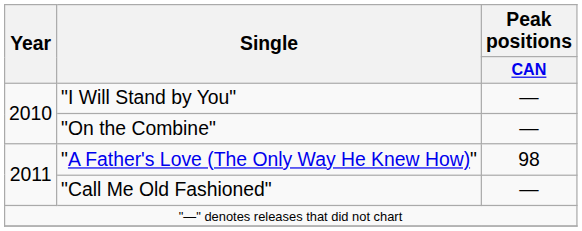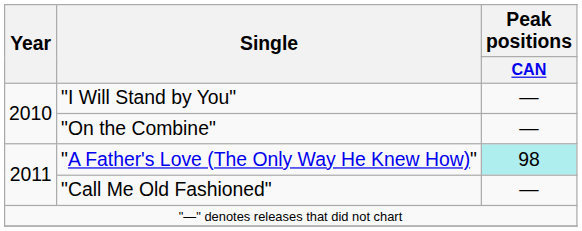(529, 159) no background -> (529, 159) paleturquoise background
